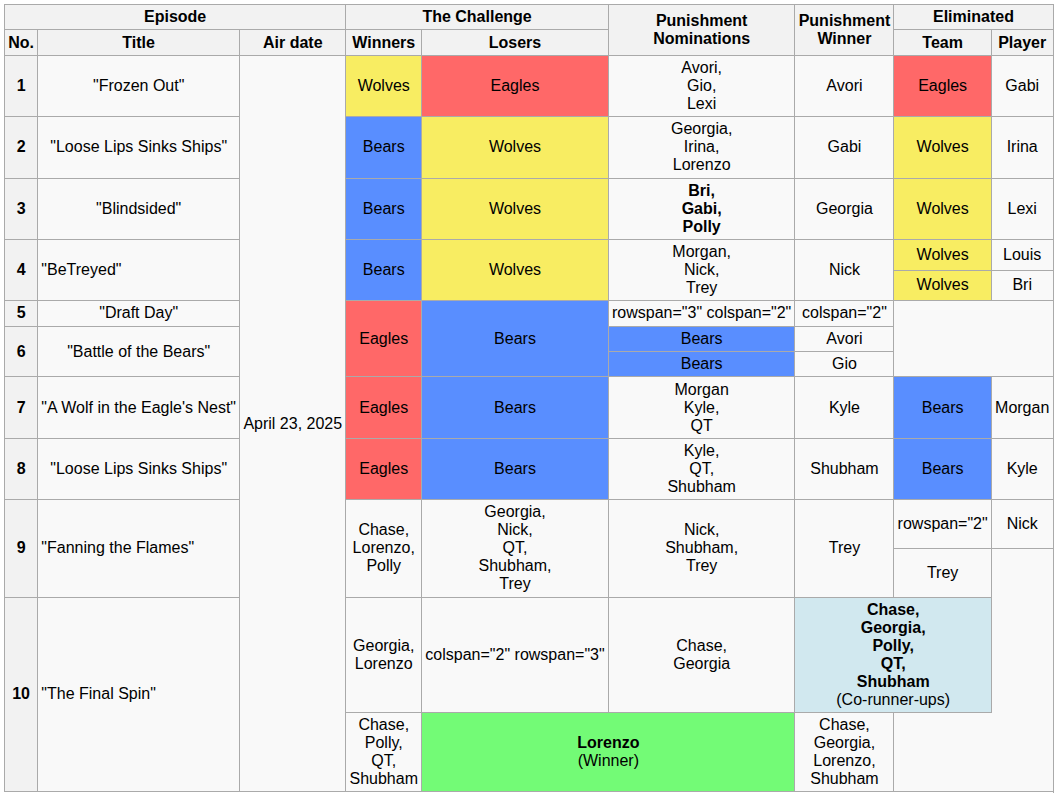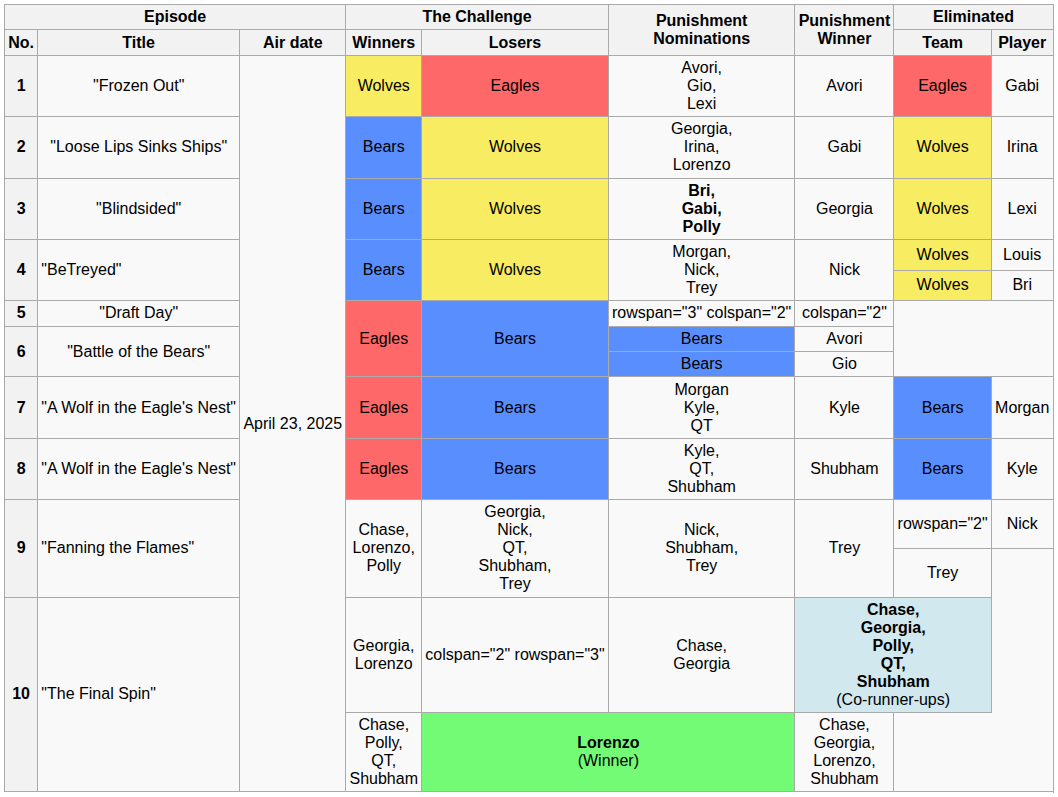(139, 468) "Loose Lips Sinks Ships" -> (139, 468) "A Wolf in the Eagle's Nest"
